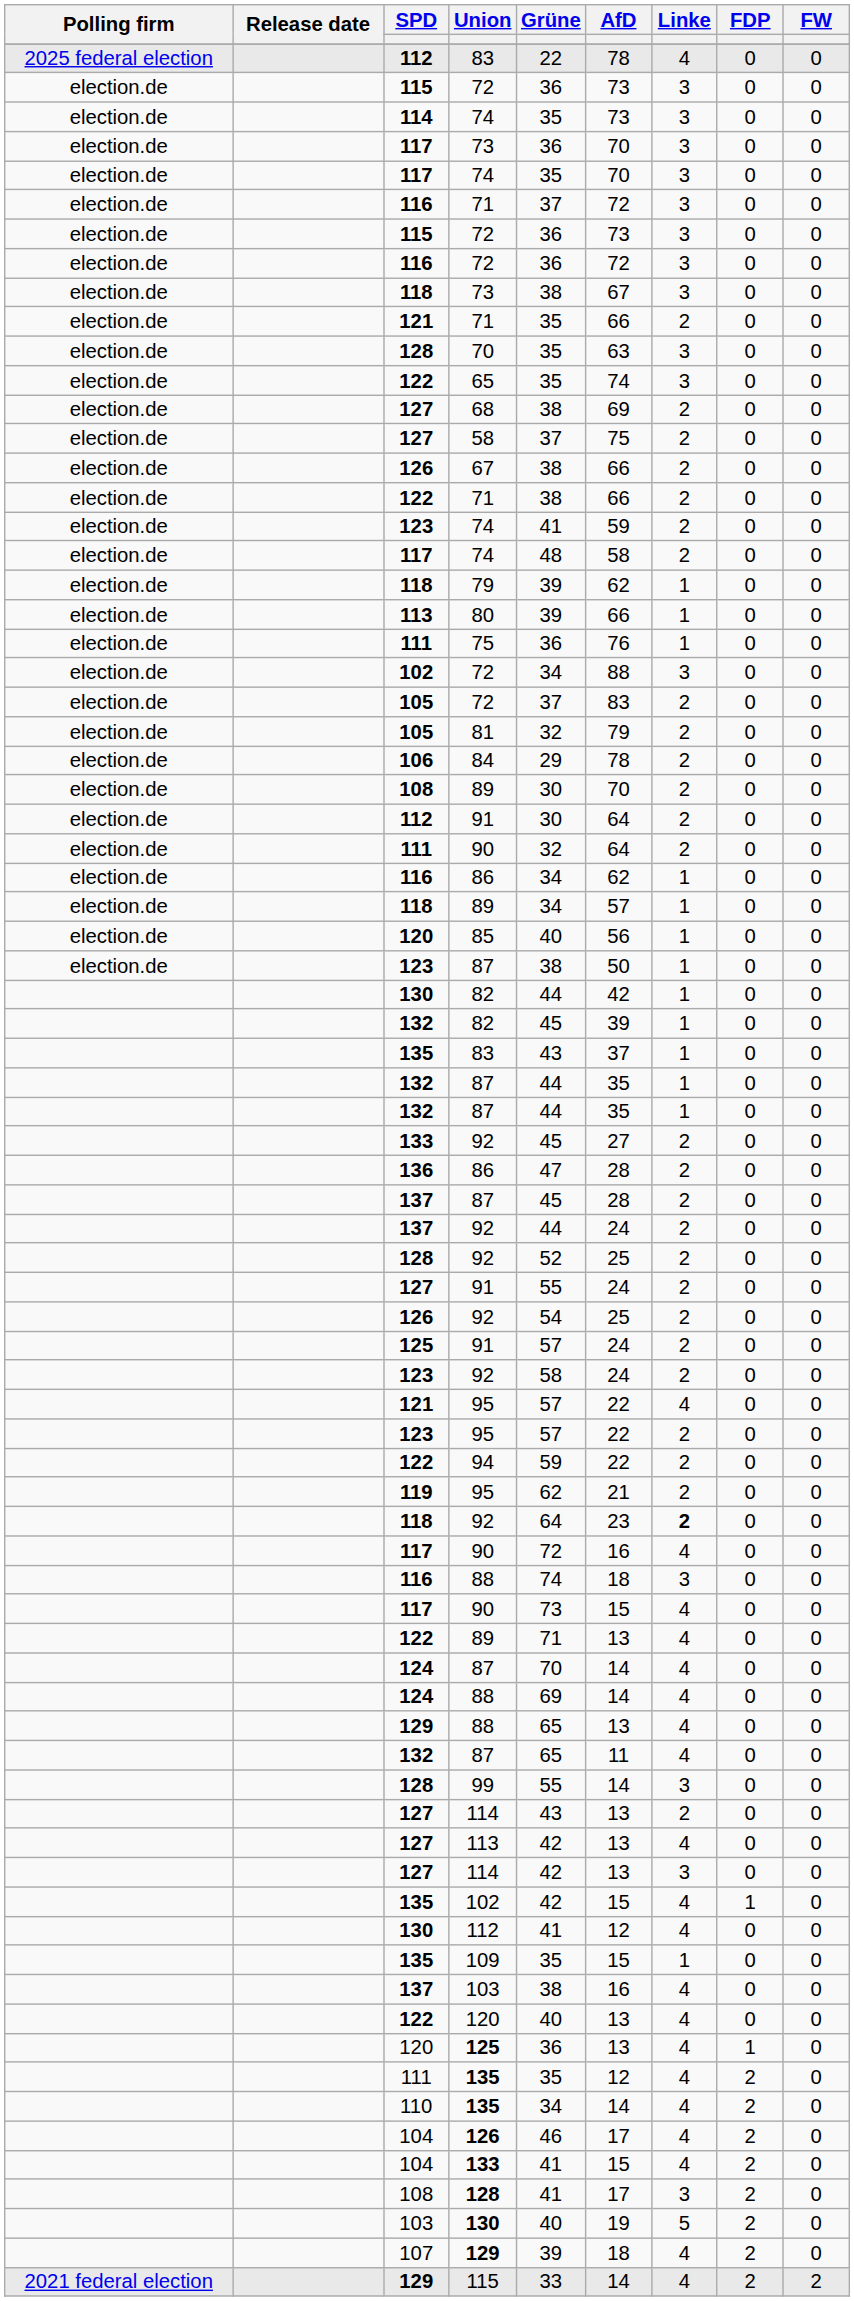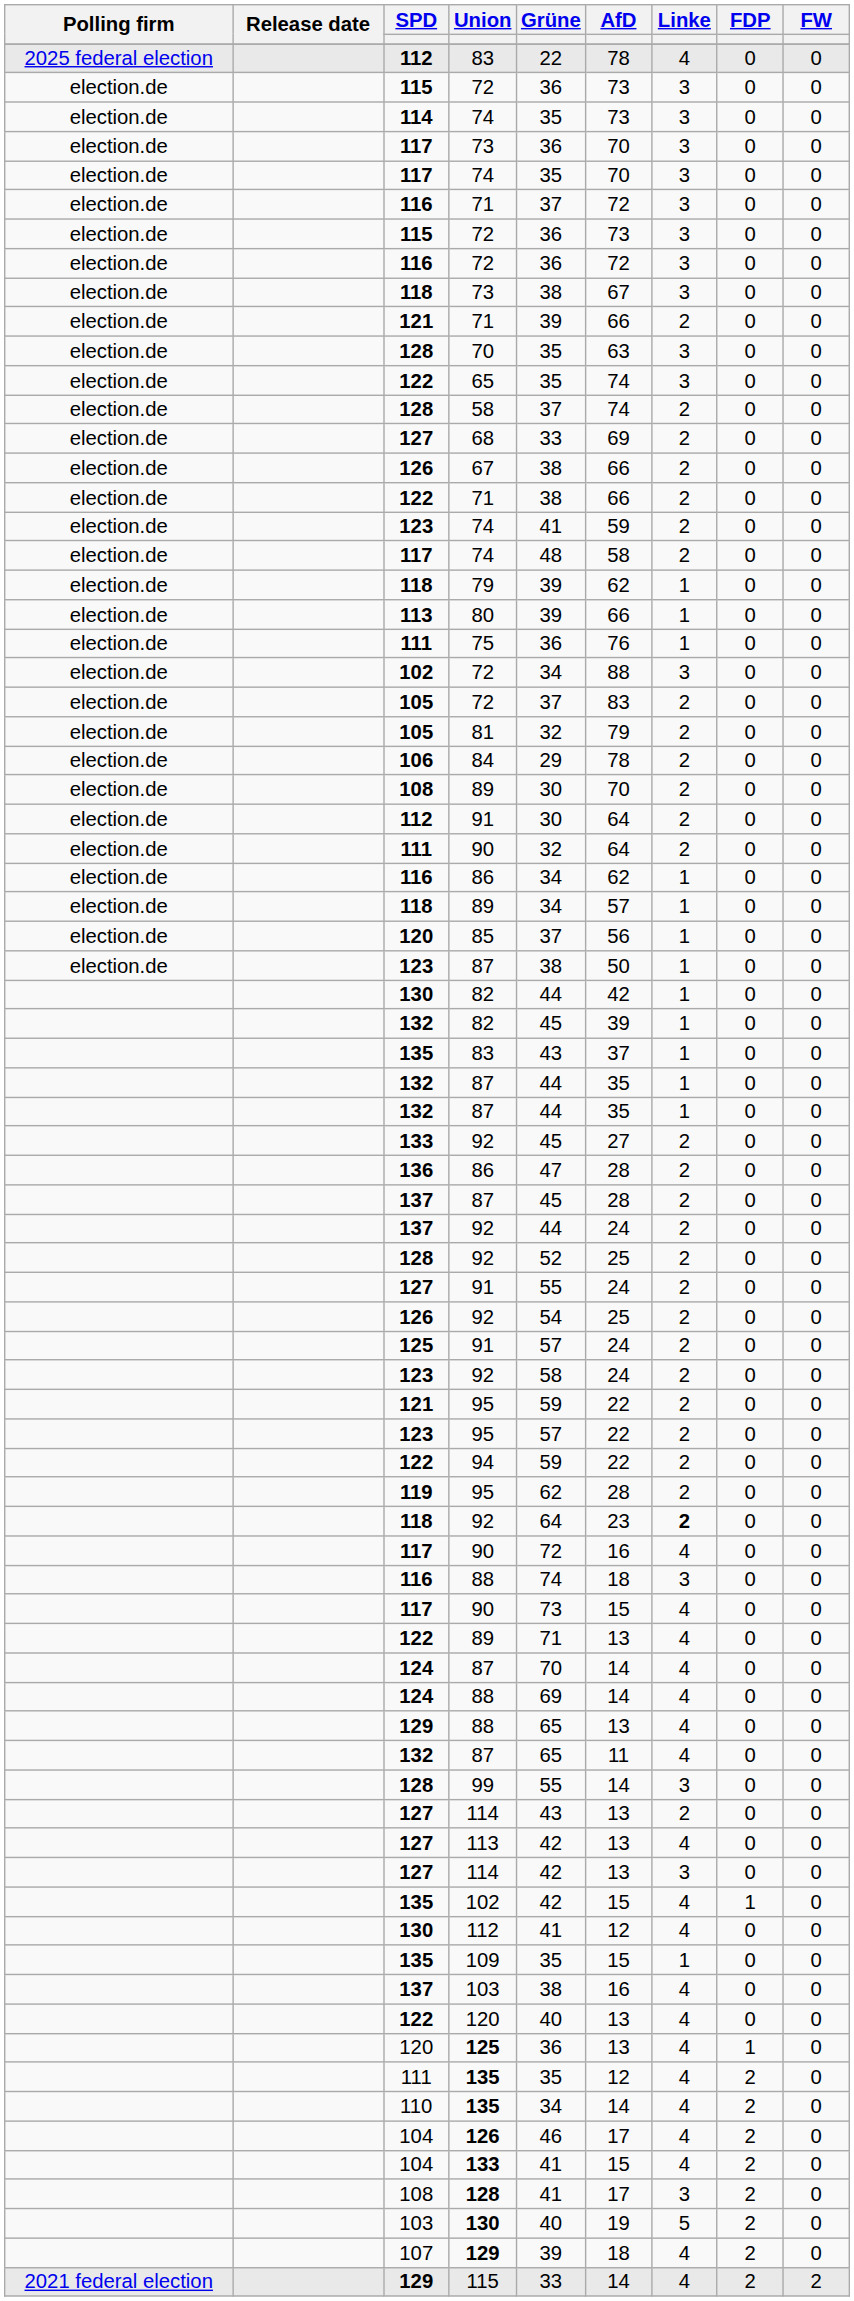(551, 322) 35 -> (551, 322) 39
+ row: (416, 410)
(551, 410) 38 -> (551, 439) 33
- row: (416, 439)
(551, 936) 40 -> (551, 936) 37
(551, 1404) 57 -> (551, 1404) 59
(684, 1404) 4 -> (684, 1404) 2
(618, 1492) 21 -> (618, 1492) 28
